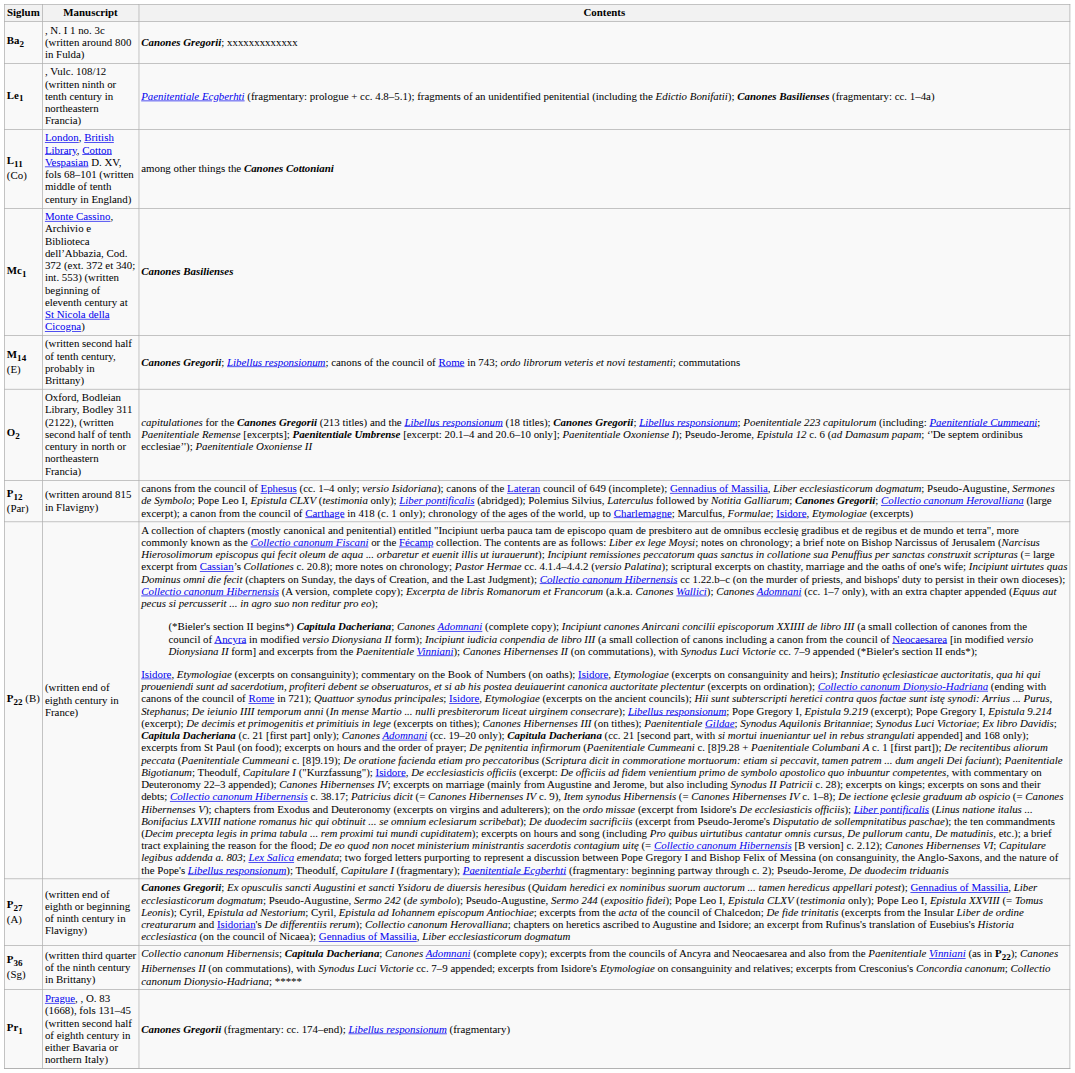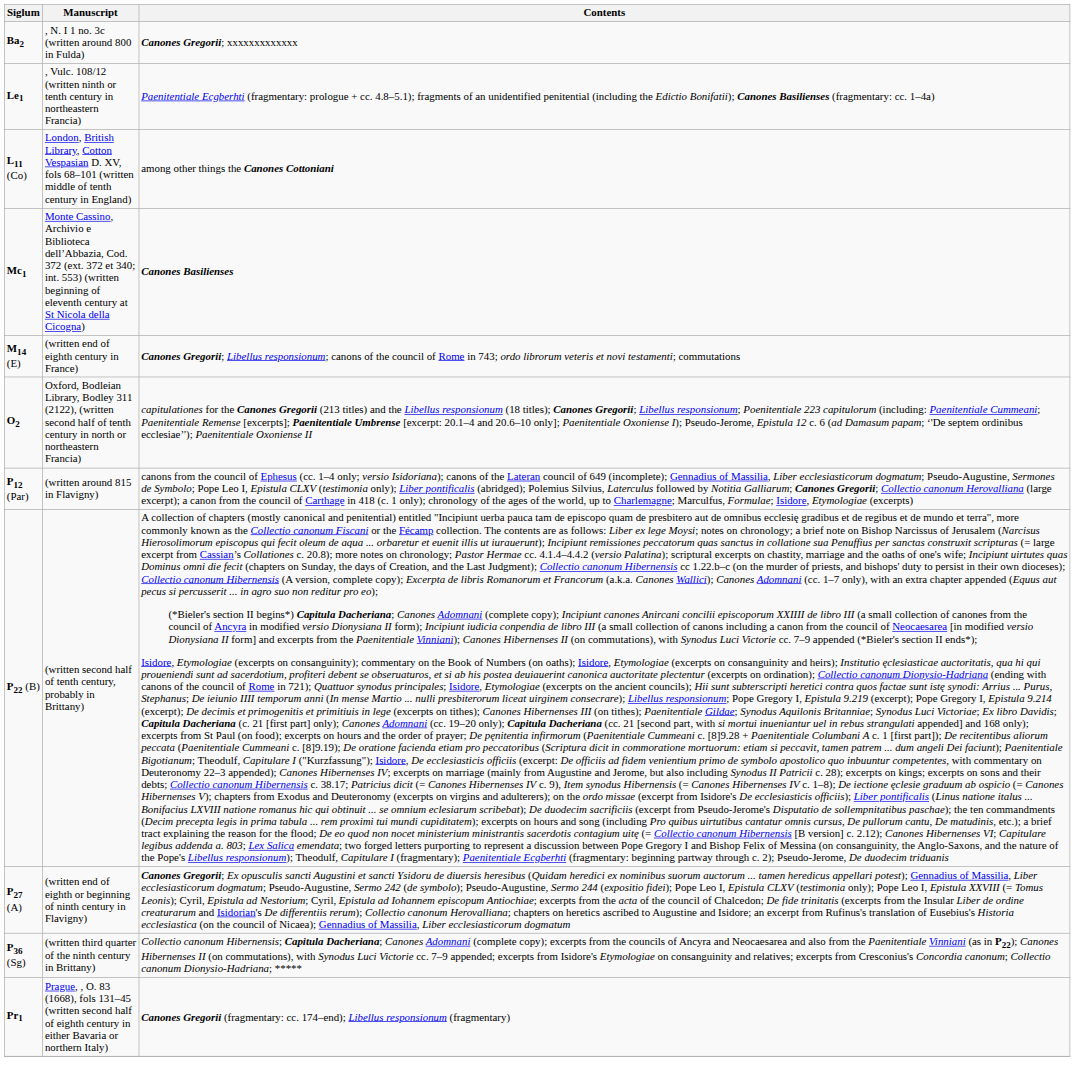(88, 362) (written second half of tenth century, probably in Brittany) -> (82, 356) (written end of eighth century in France)
(82, 700) (written end of eighth century in France) -> (88, 688) (written second half of tenth century, probably in Brittany)
